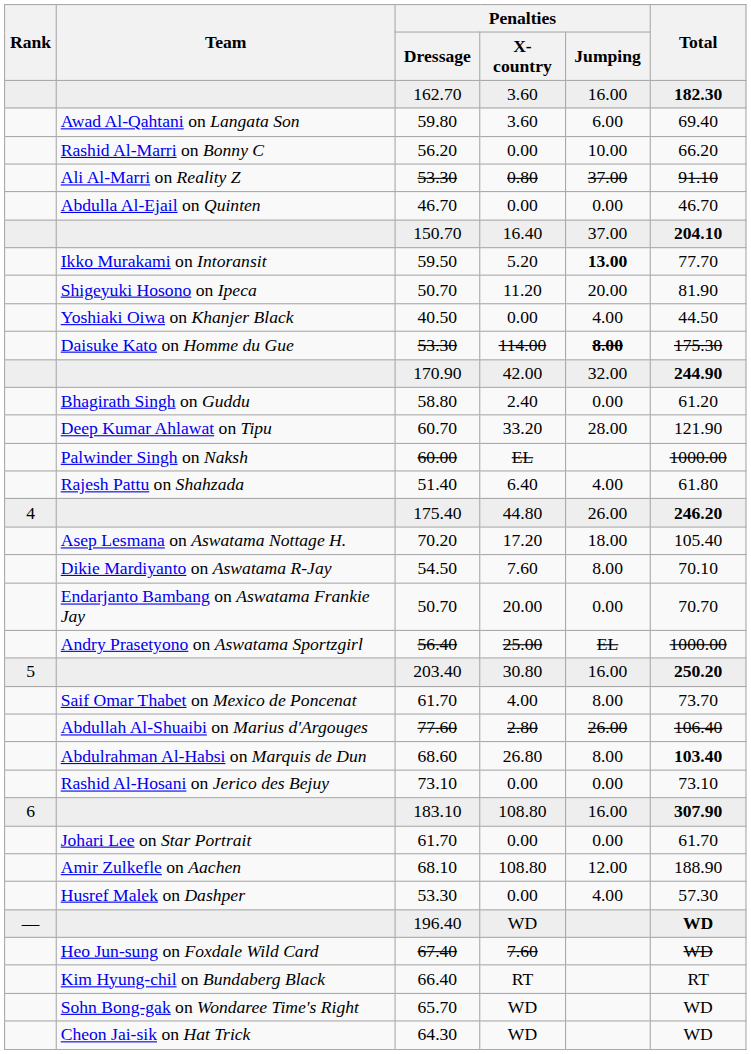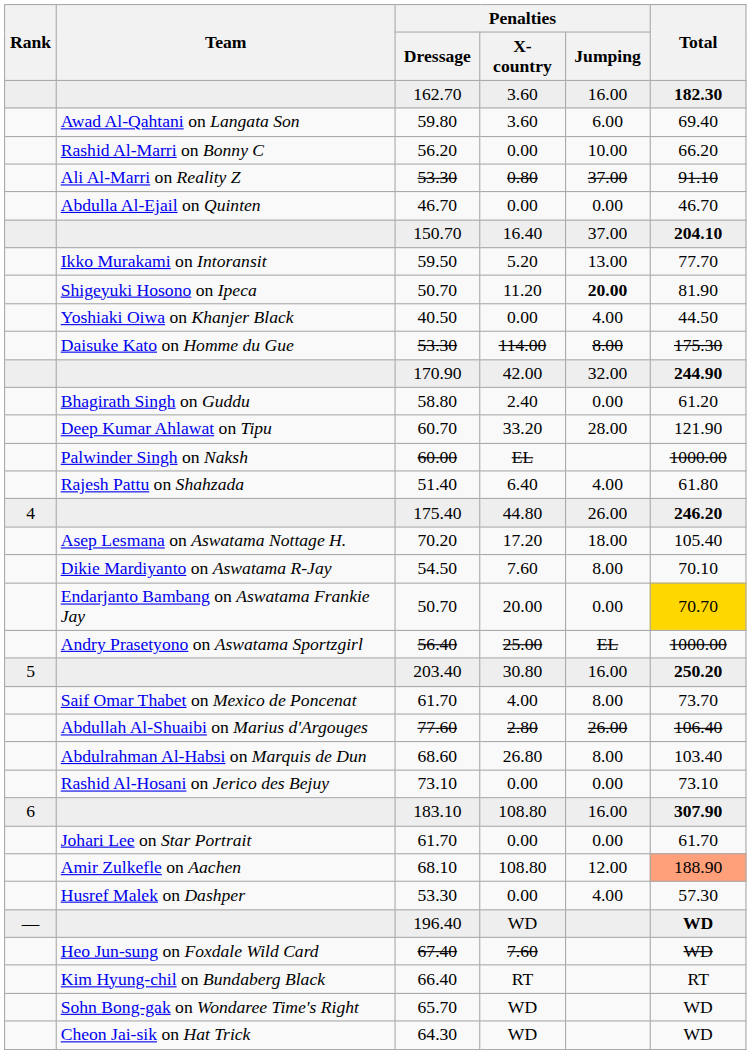(608, 261) bold -> (608, 261) normal
(608, 289) normal -> (608, 289) bold
(608, 345) bold -> (608, 345) normal
(698, 606) no background -> (698, 606) gold background
(698, 755) bold -> (698, 755) normal
(698, 867) no background -> (698, 867) lightsalmon background
